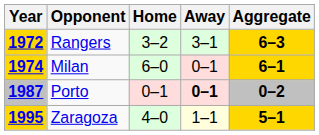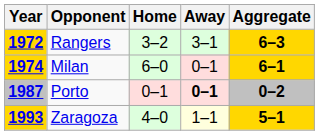(26, 117) 1995 -> (26, 117) 1993
